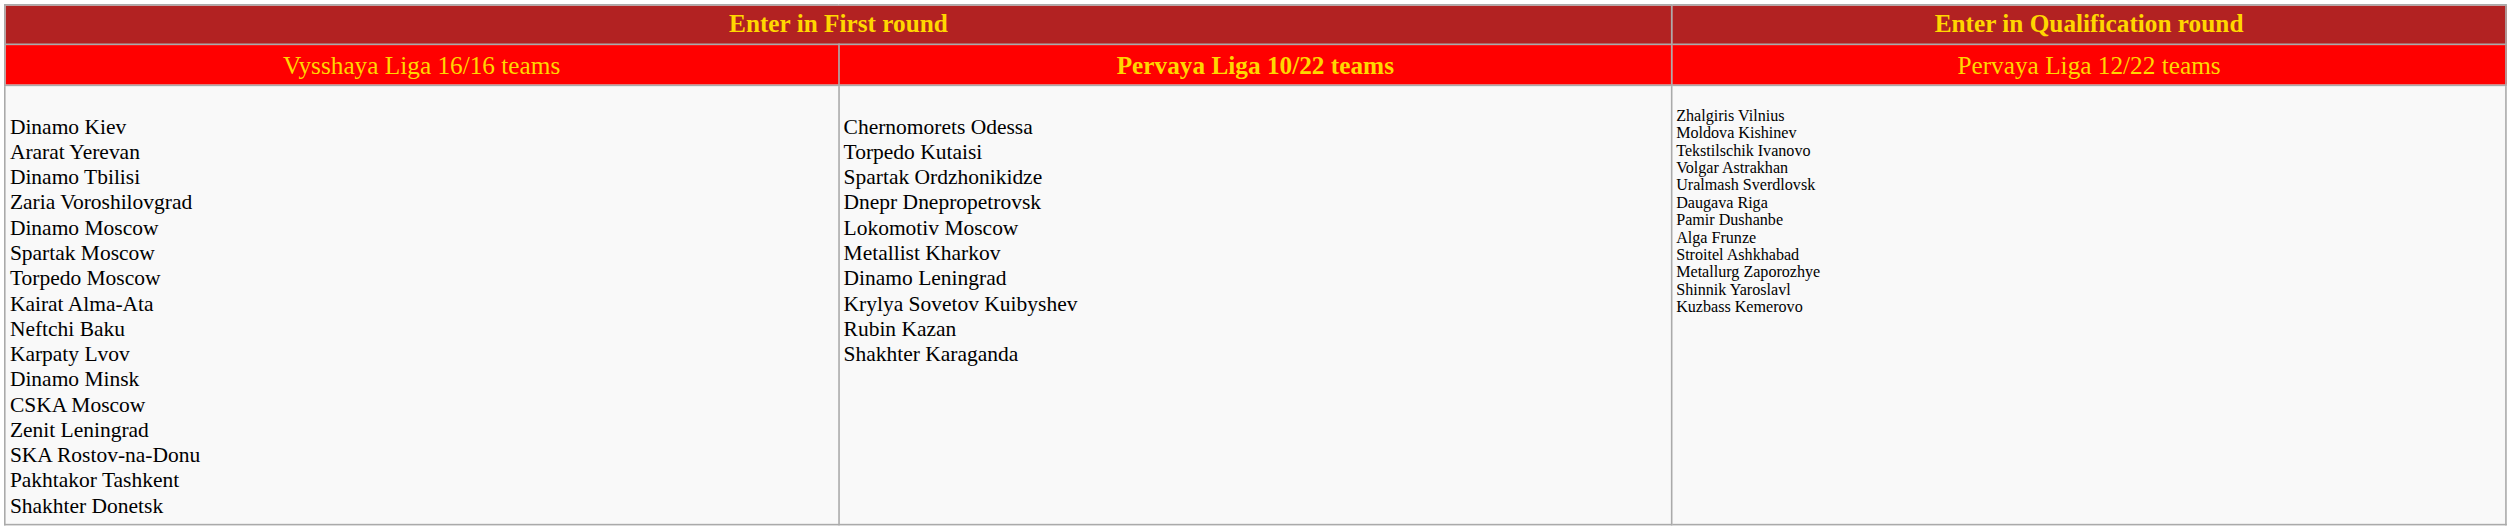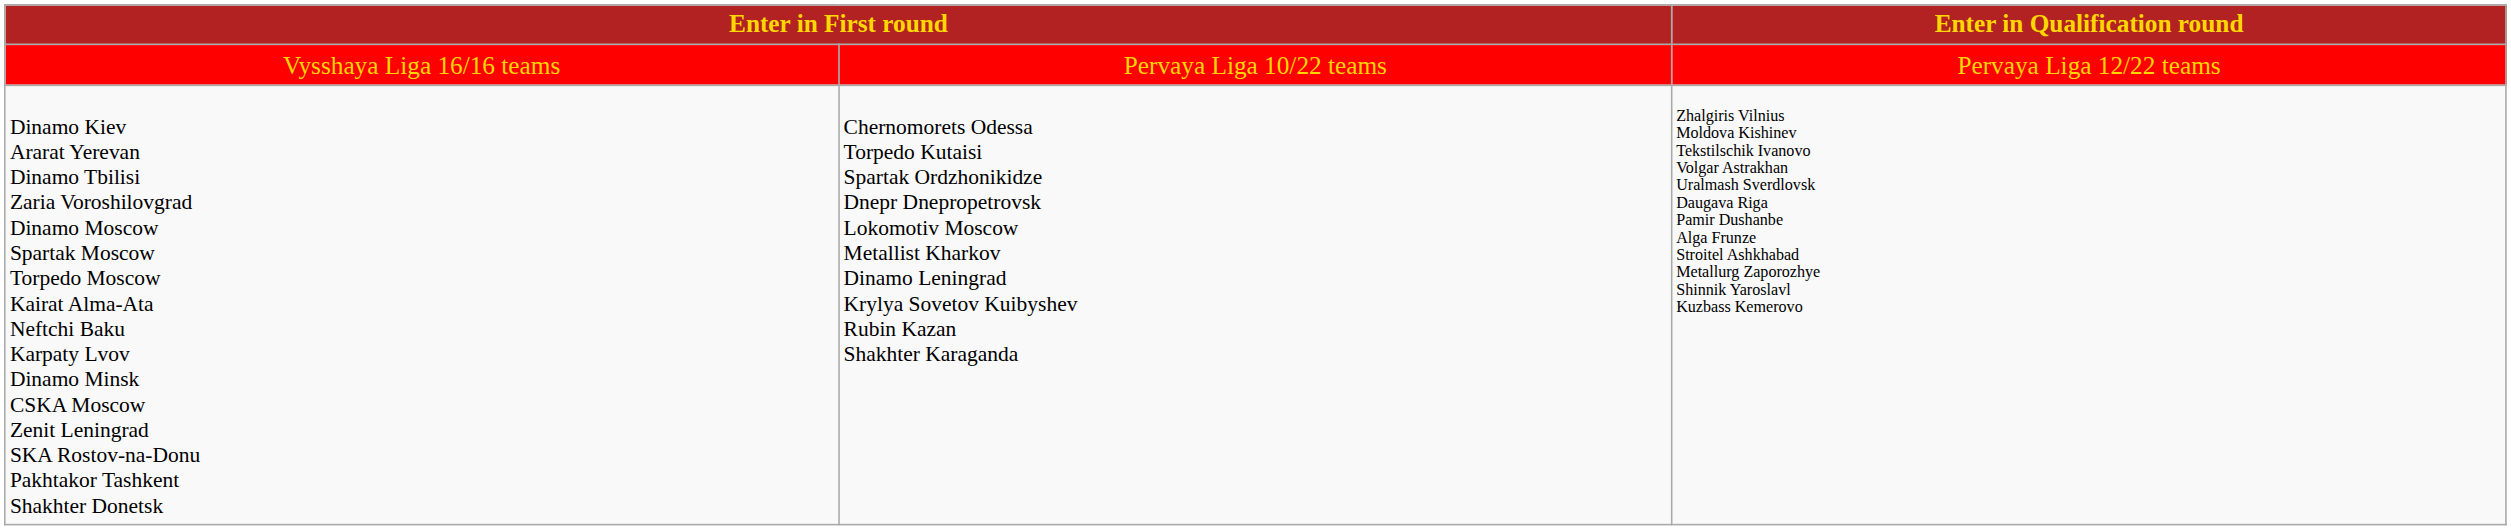(1255, 64) bold -> (1255, 64) normal
